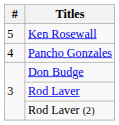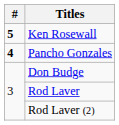(10, 33) normal -> (10, 33) bold
(10, 52) normal -> (10, 52) bold
